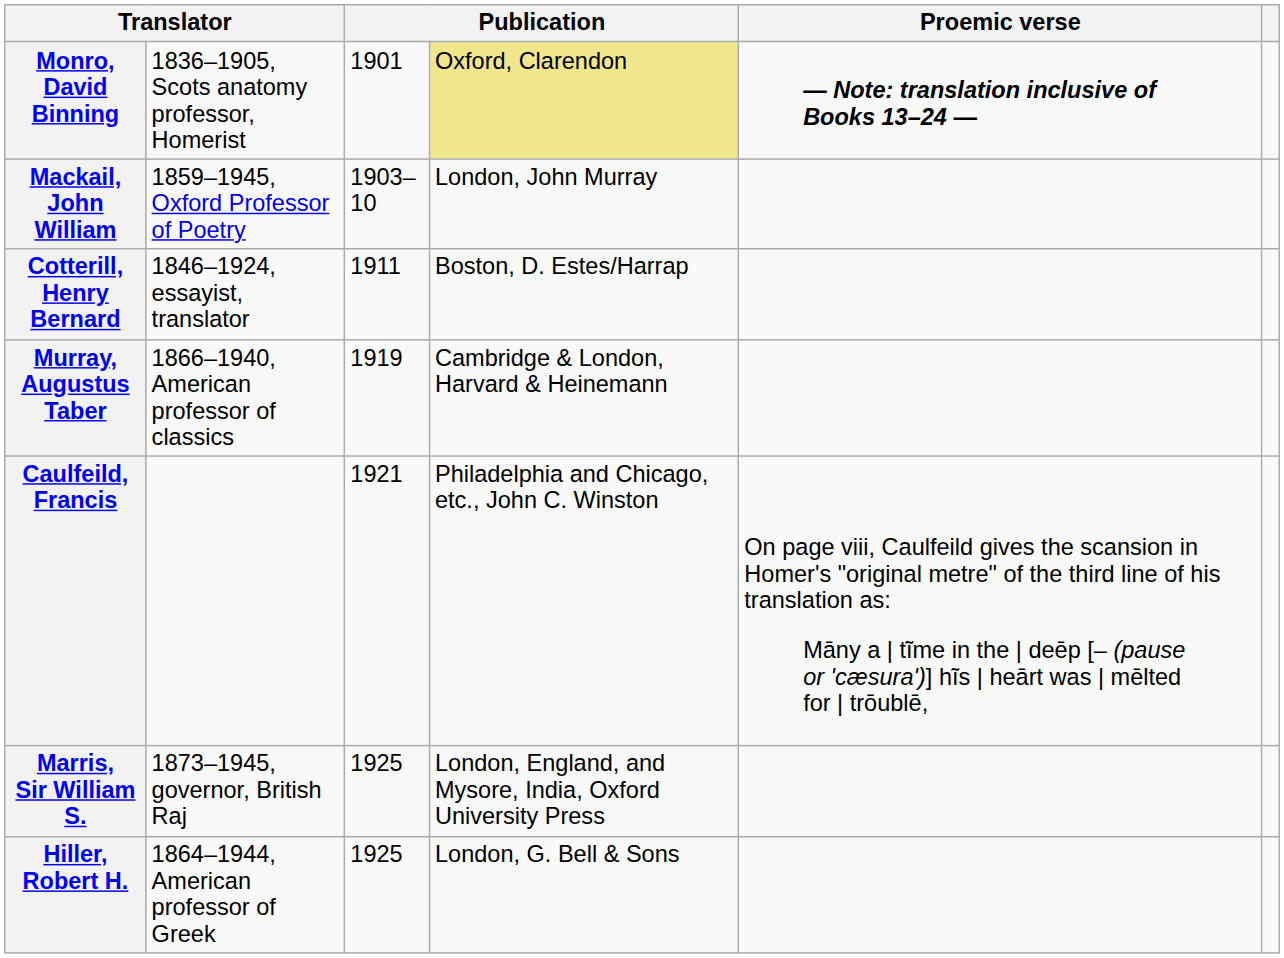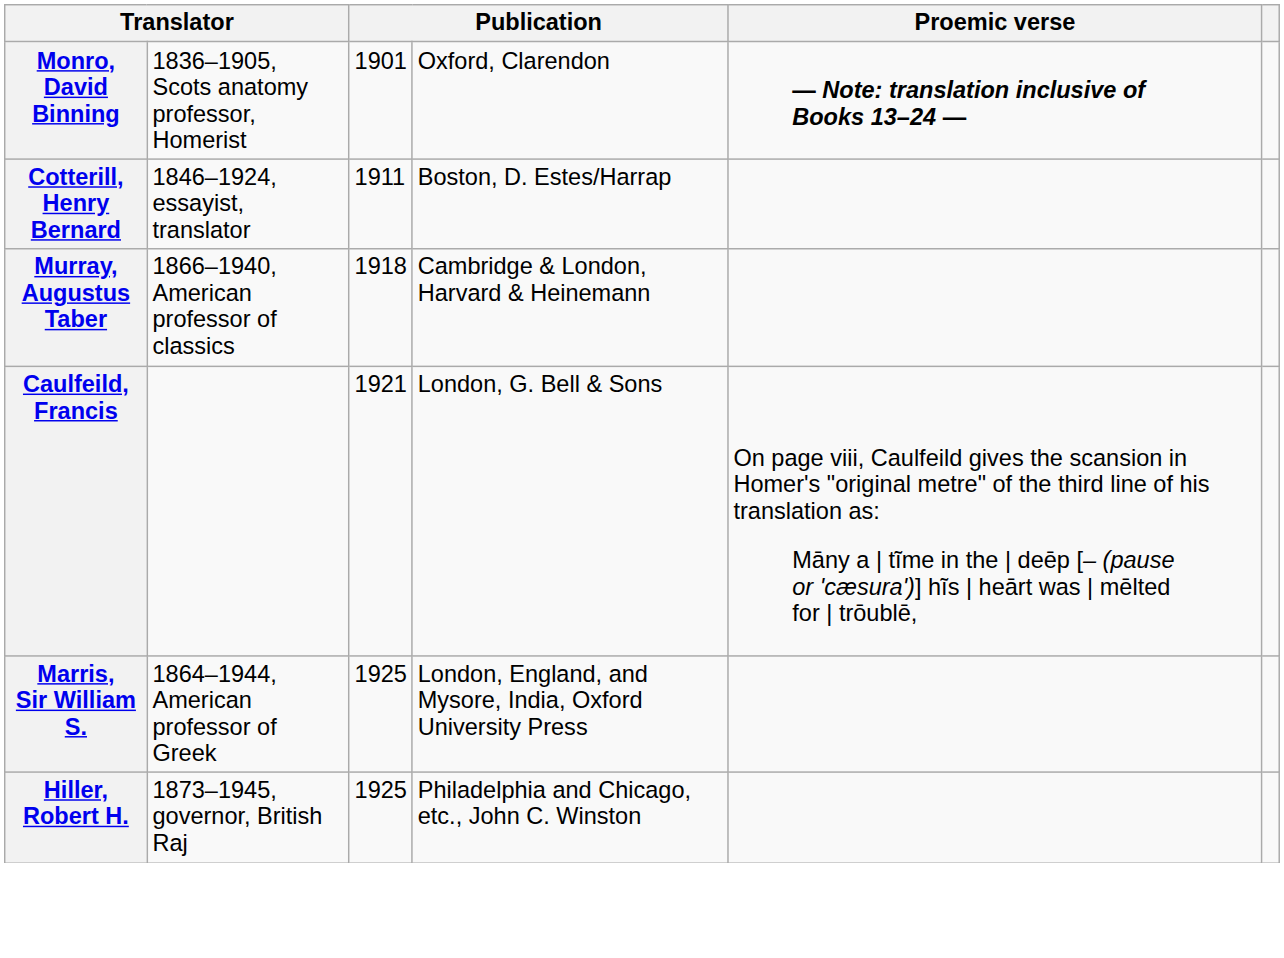(531, 60) khaki background -> (514, 60) no background
- row: (75, 203)
(376, 357) 1919 -> (381, 267) 1918
(572, 487) Philadelphia and Chicago, etc., John C. Winston -> (540, 384) London, G. Bell & Sons
(237, 790) 1873–1945, governor, British Raj -> (215, 713) 1864–1944, American professor of Greek
(214, 894) 1864–1944, American professor of Greek -> (237, 817) 1873–1945, governor, British Raj
(557, 854) London, G. Bell & Sons -> (554, 804) Philadelphia and Chicago, etc., John C. Winston
